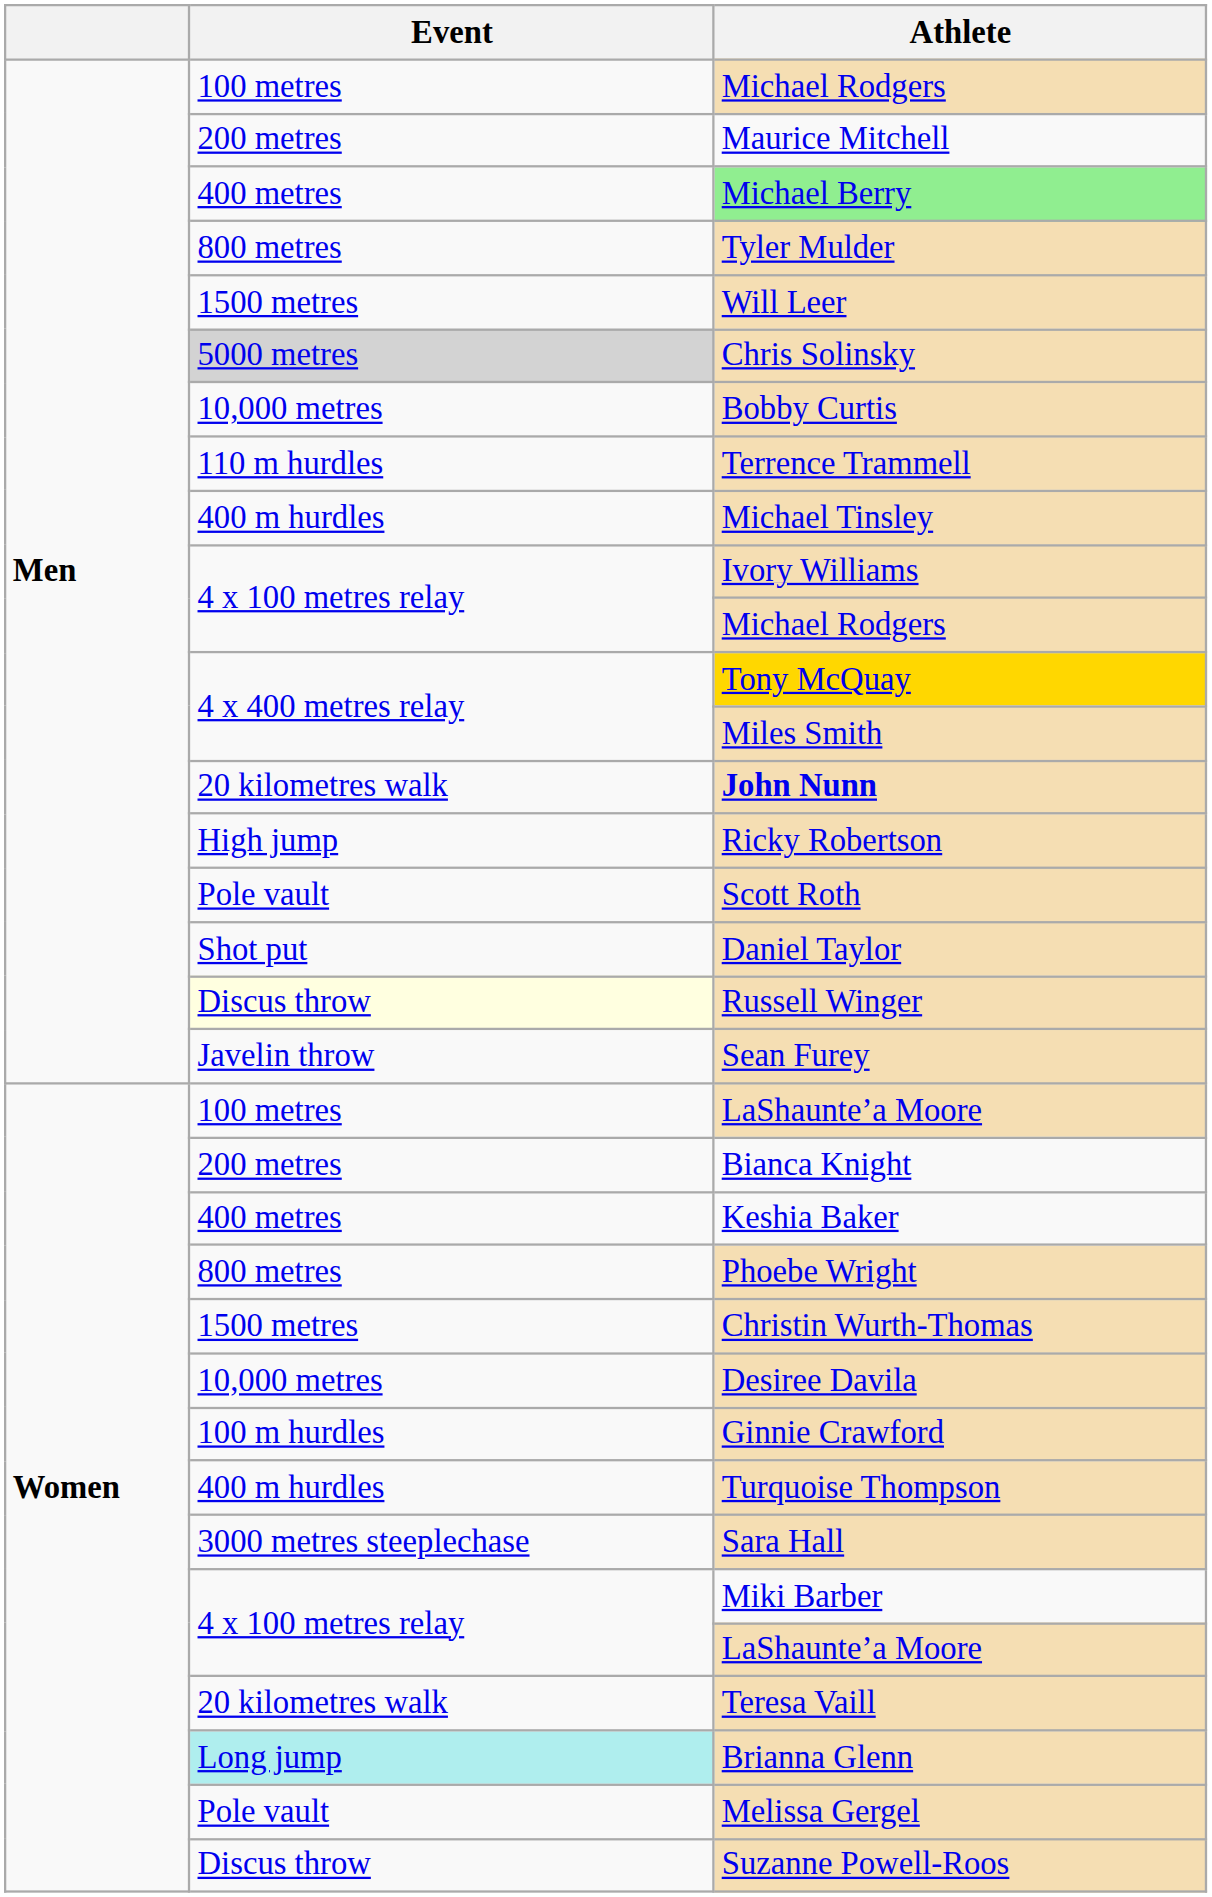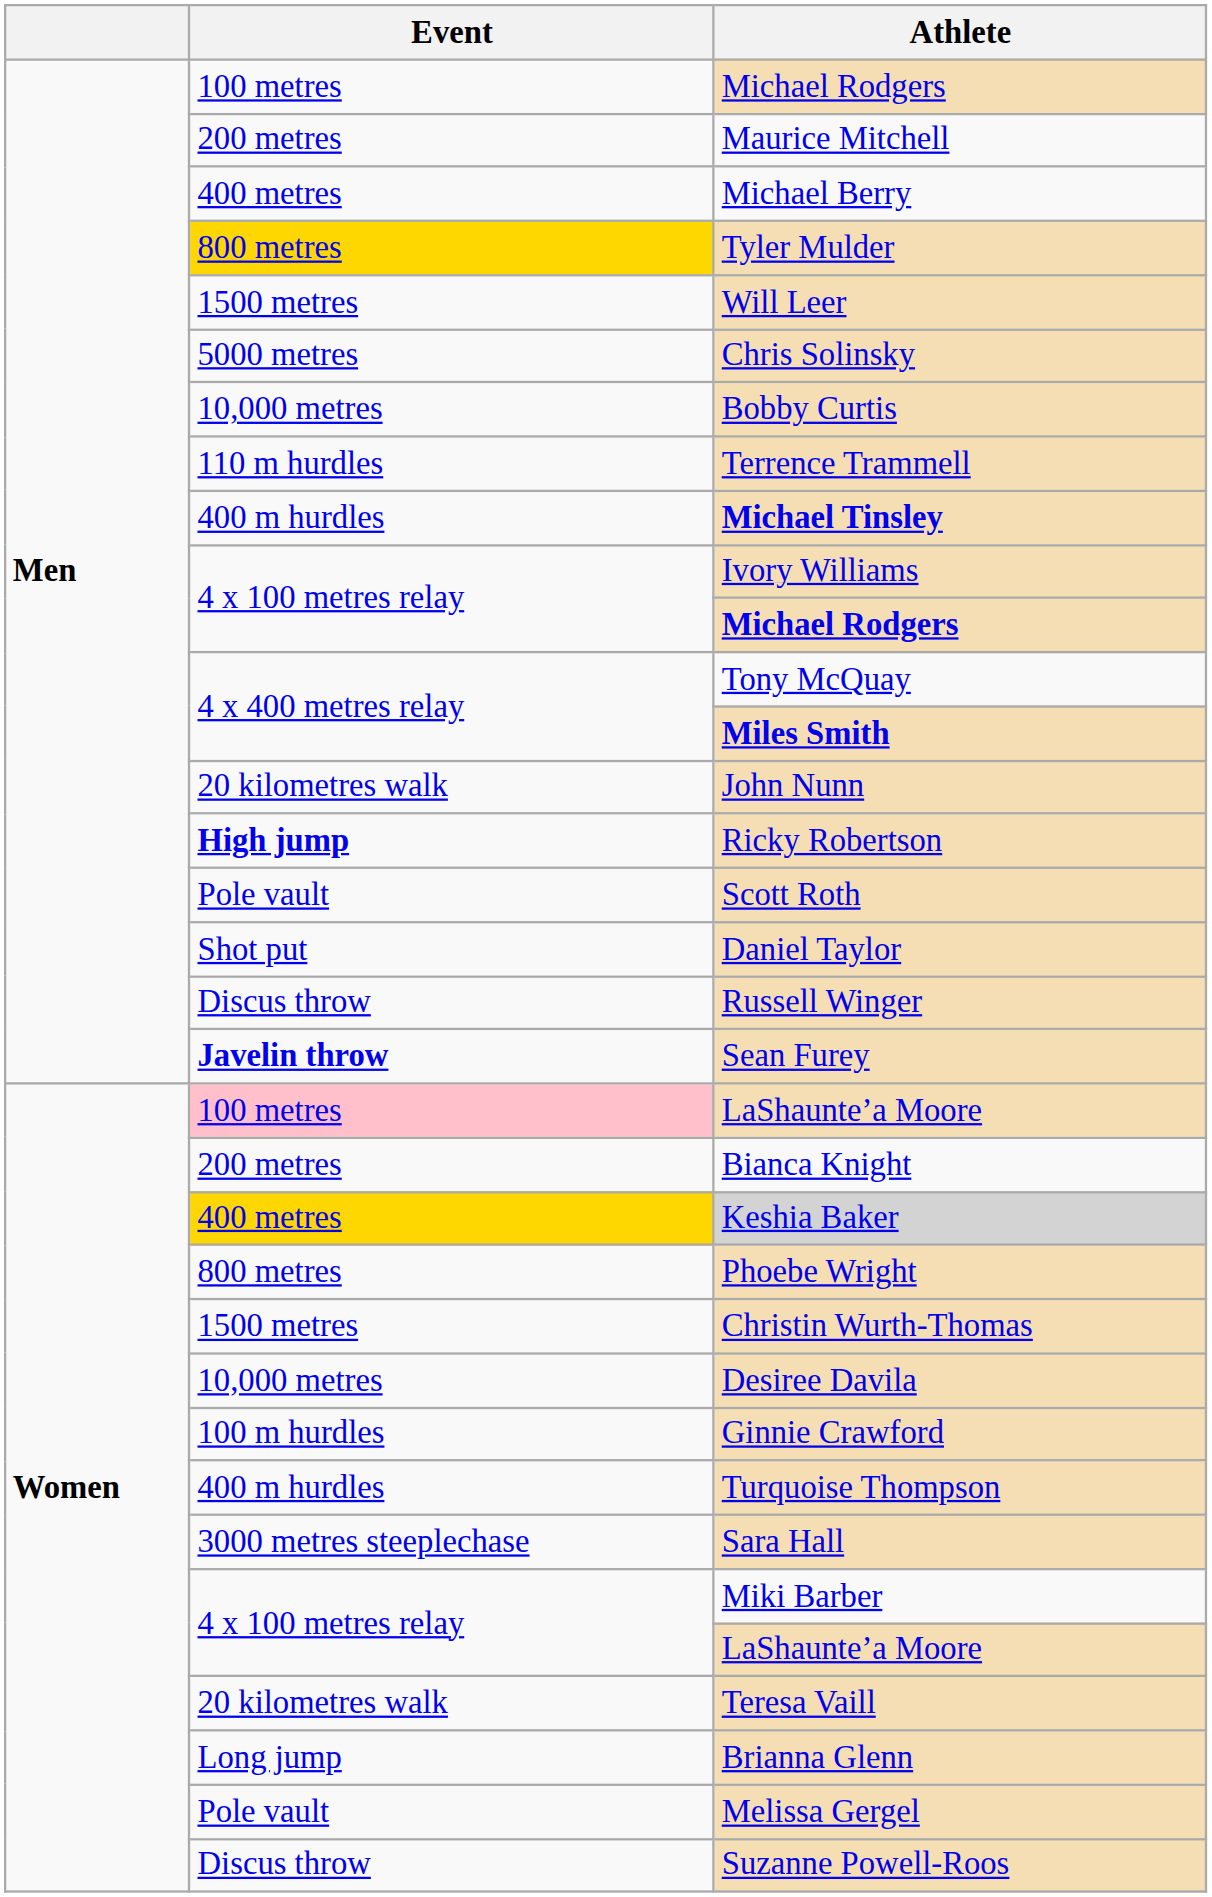(817, 193) lightgreen background -> (817, 193) no background
(270, 247) no background -> (270, 247) gold background
(278, 355) lightgrey background -> (278, 355) no background
(827, 517) normal -> (832, 517) bold
(834, 624) normal -> (840, 624) bold
(816, 678) gold background -> (816, 678) no background
(802, 732) normal -> (806, 732) bold
(799, 786) bold -> (793, 786) normal
(268, 840) normal -> (273, 840) bold
(284, 1002) lightyellow background -> (284, 1002) no background
(286, 1056) normal -> (293, 1056) bold
(270, 1110) no background -> (270, 1110) pink background
(270, 1217) no background -> (270, 1217) gold background
(810, 1217) no background -> (810, 1217) lightgrey background
(270, 1757) paleturquoise background -> (270, 1757) no background
